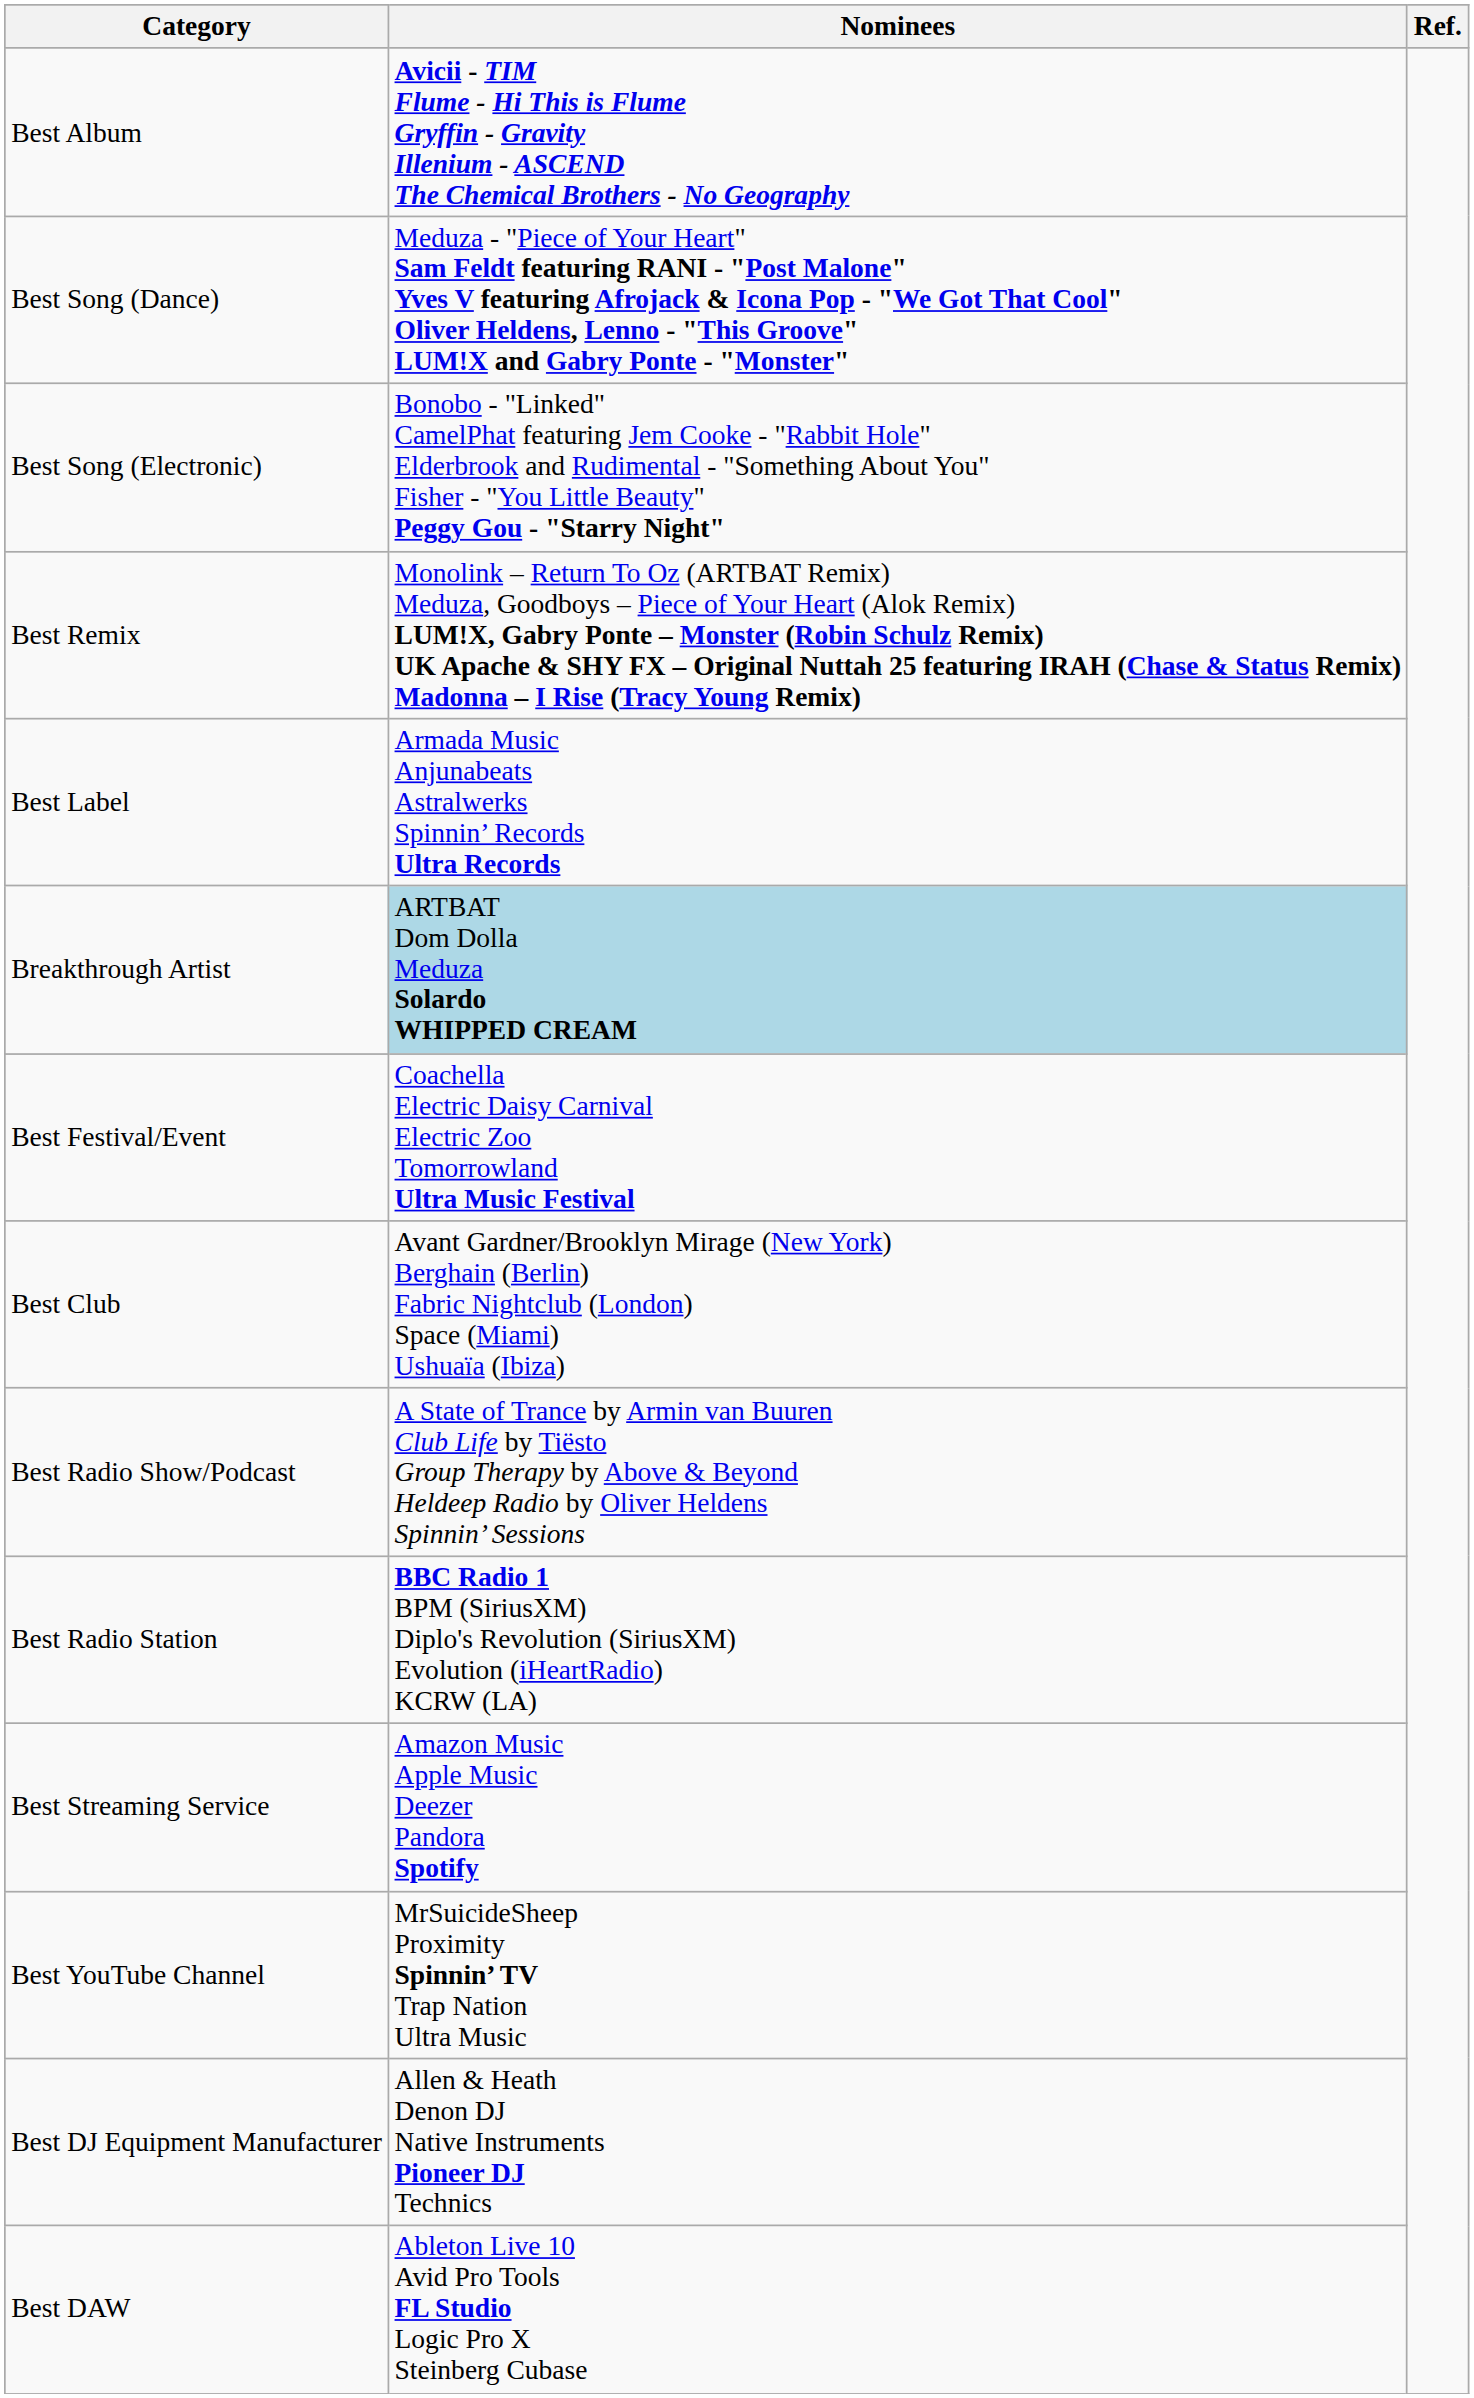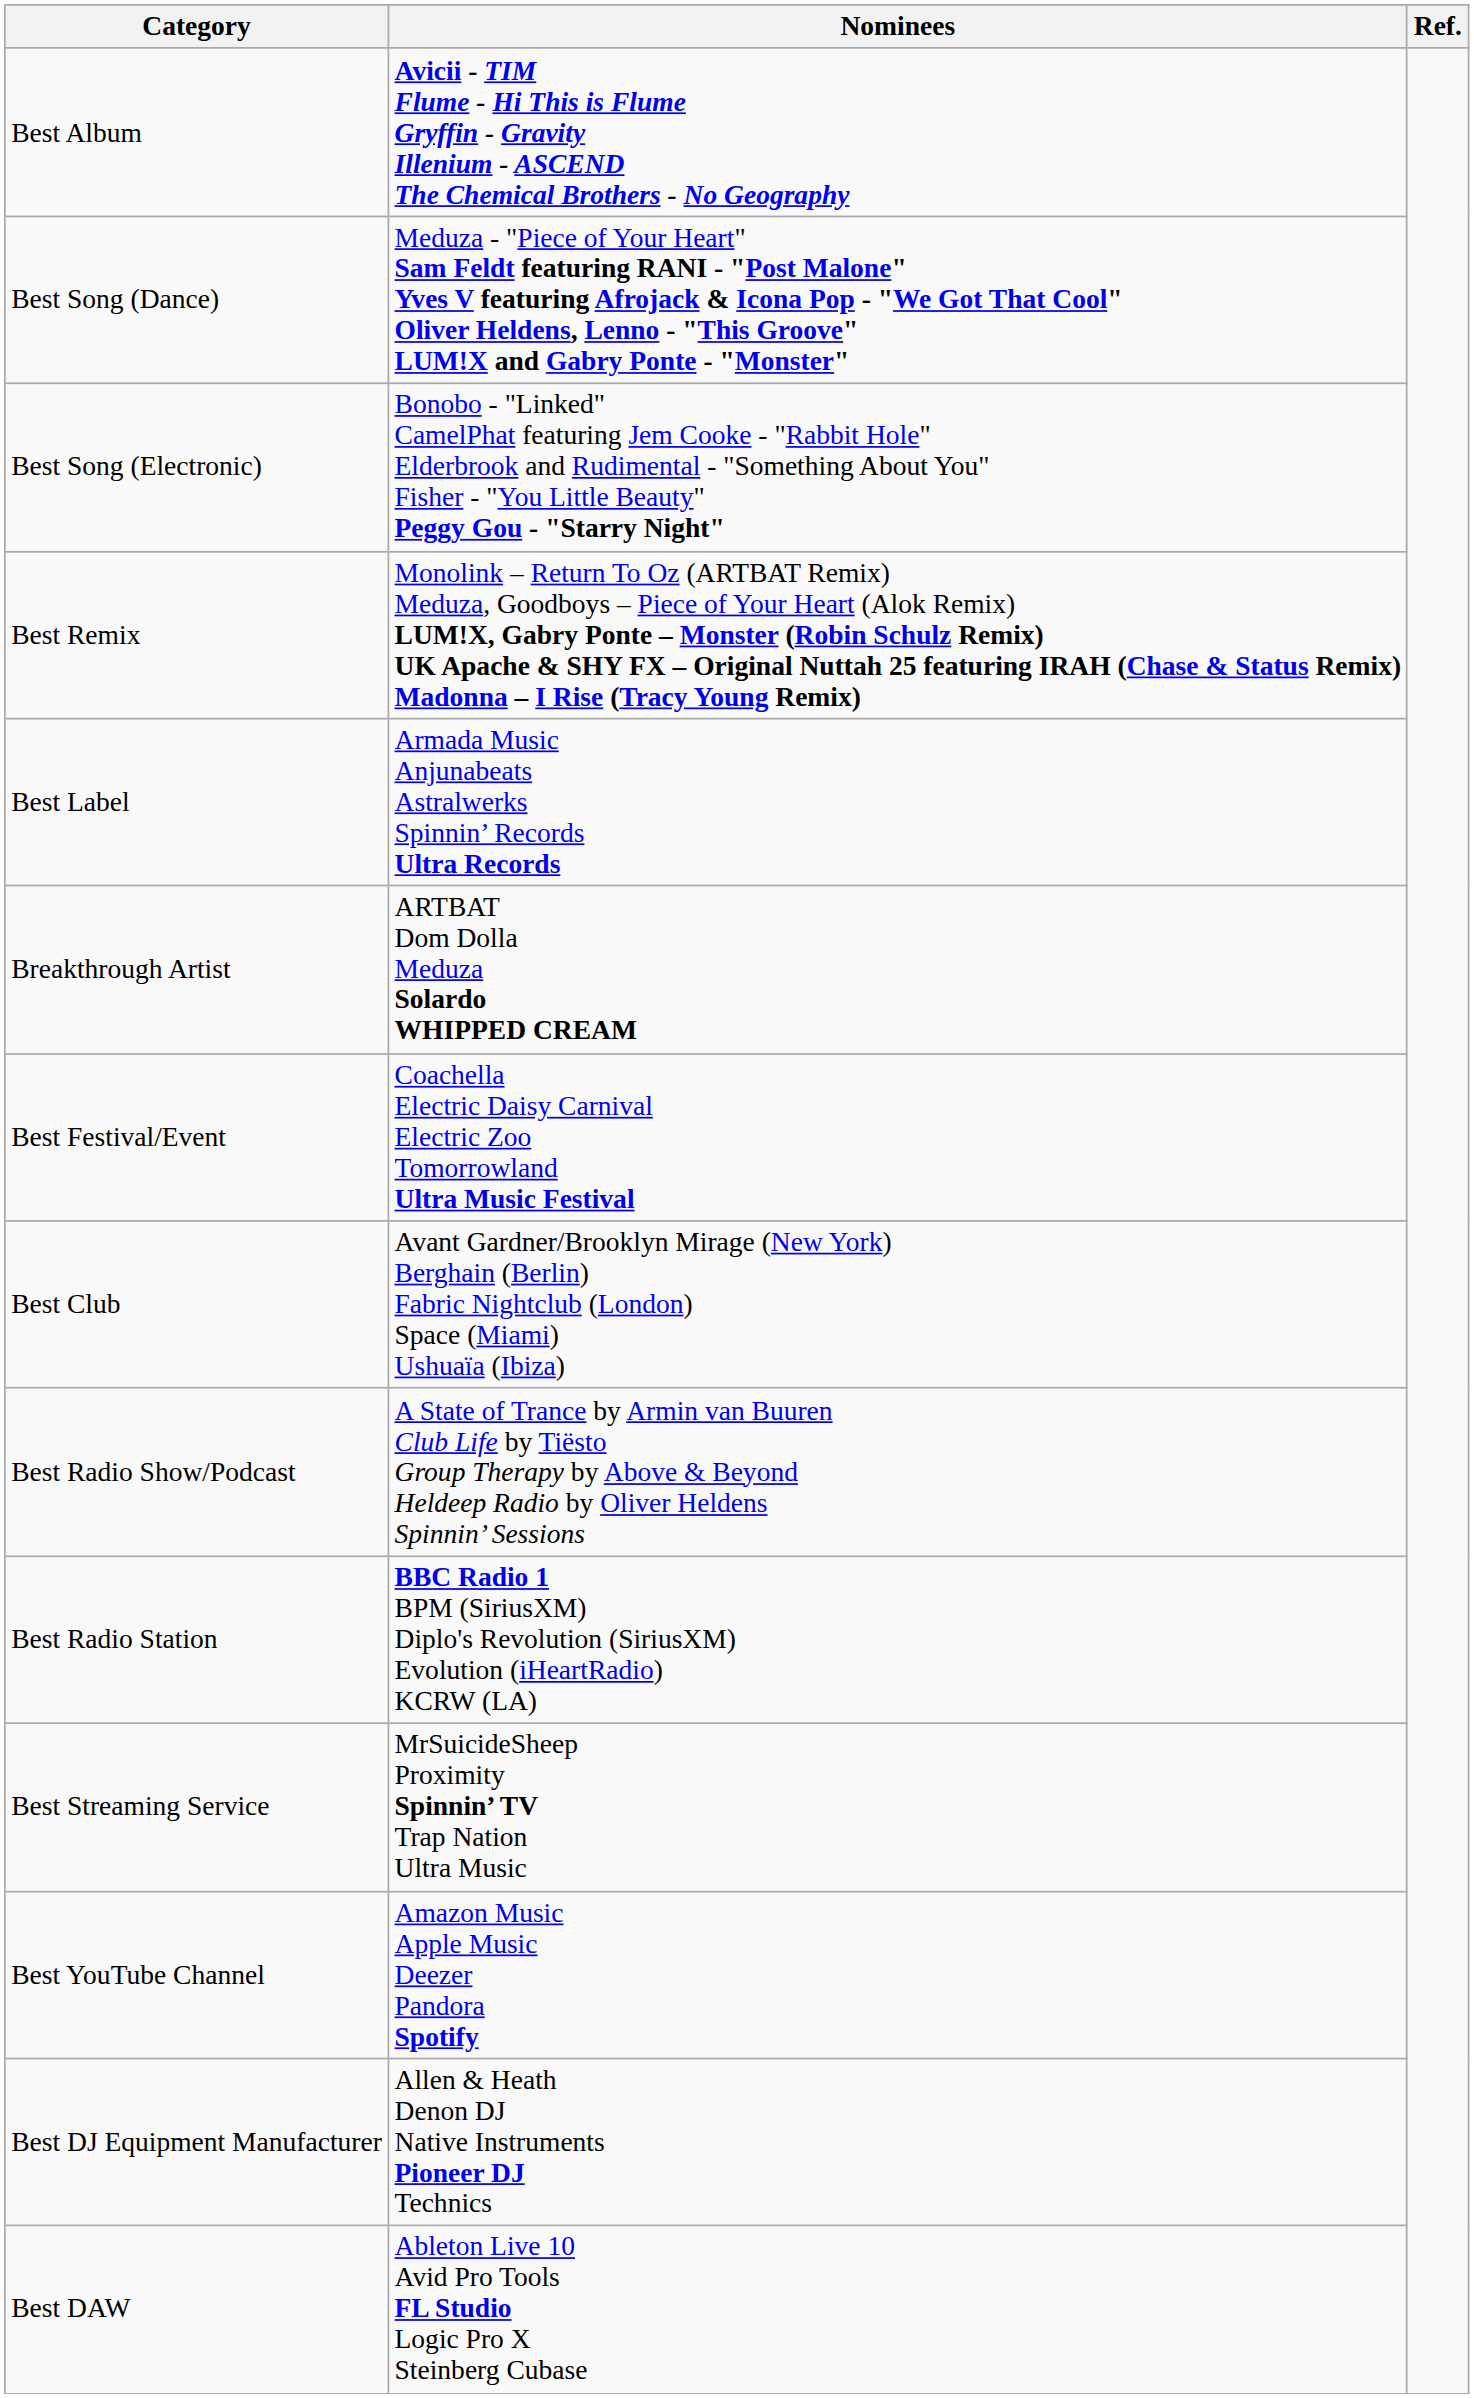(516, 969) lightblue background -> (516, 969) no background
(479, 1806) Amazon Music Apple Music Deezer Pandora Spotify -> (486, 1806) MrSuicideSheep Proximity Spinnin’ TV Trap Nation Ultra Music
(486, 1974) MrSuicideSheep Proximity Spinnin’ TV Trap Nation Ultra Music -> (479, 1974) Amazon Music Apple Music Deezer Pandora Spotify
